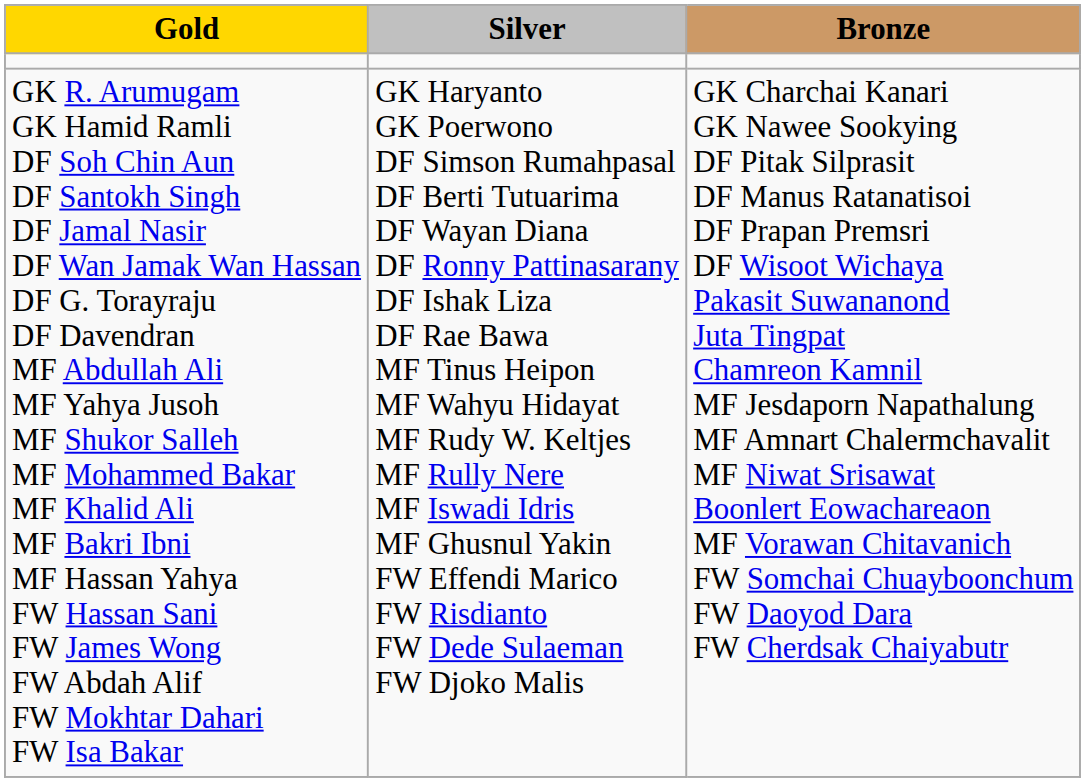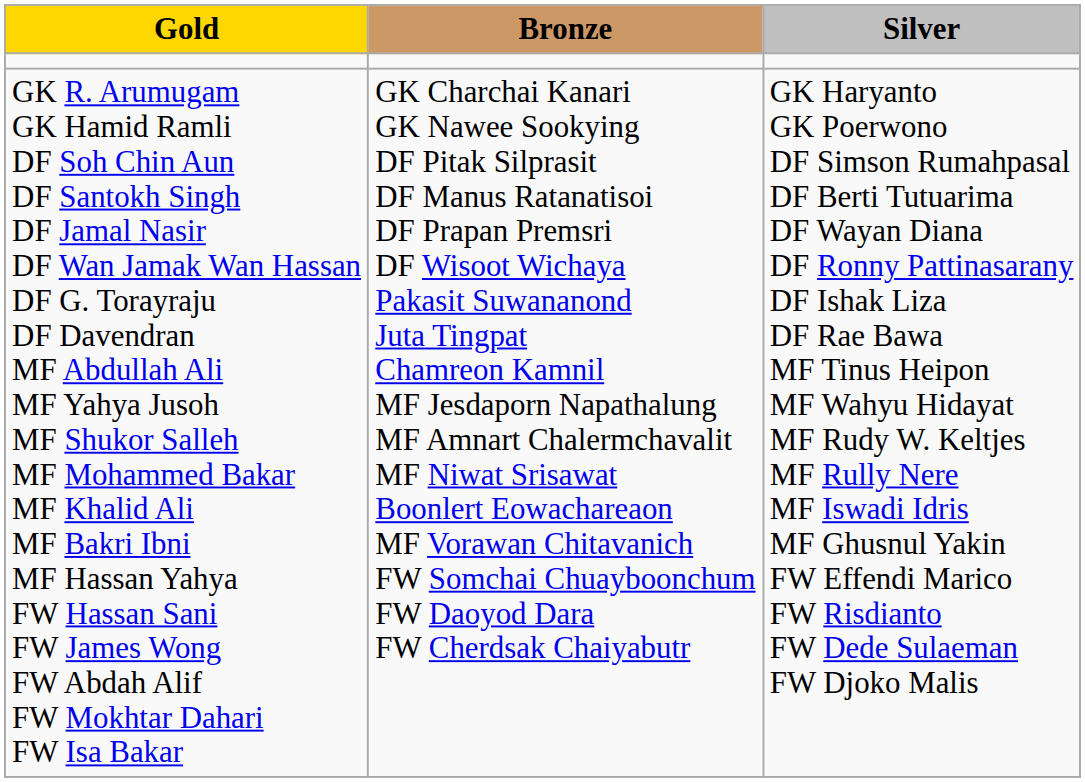columns swapped: (527, 28) <-> (883, 28)
